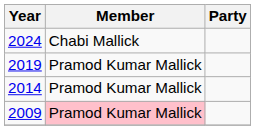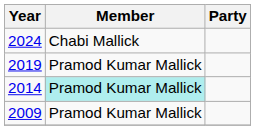(125, 88) no background -> (125, 88) paleturquoise background
(125, 112) pink background -> (125, 112) no background
